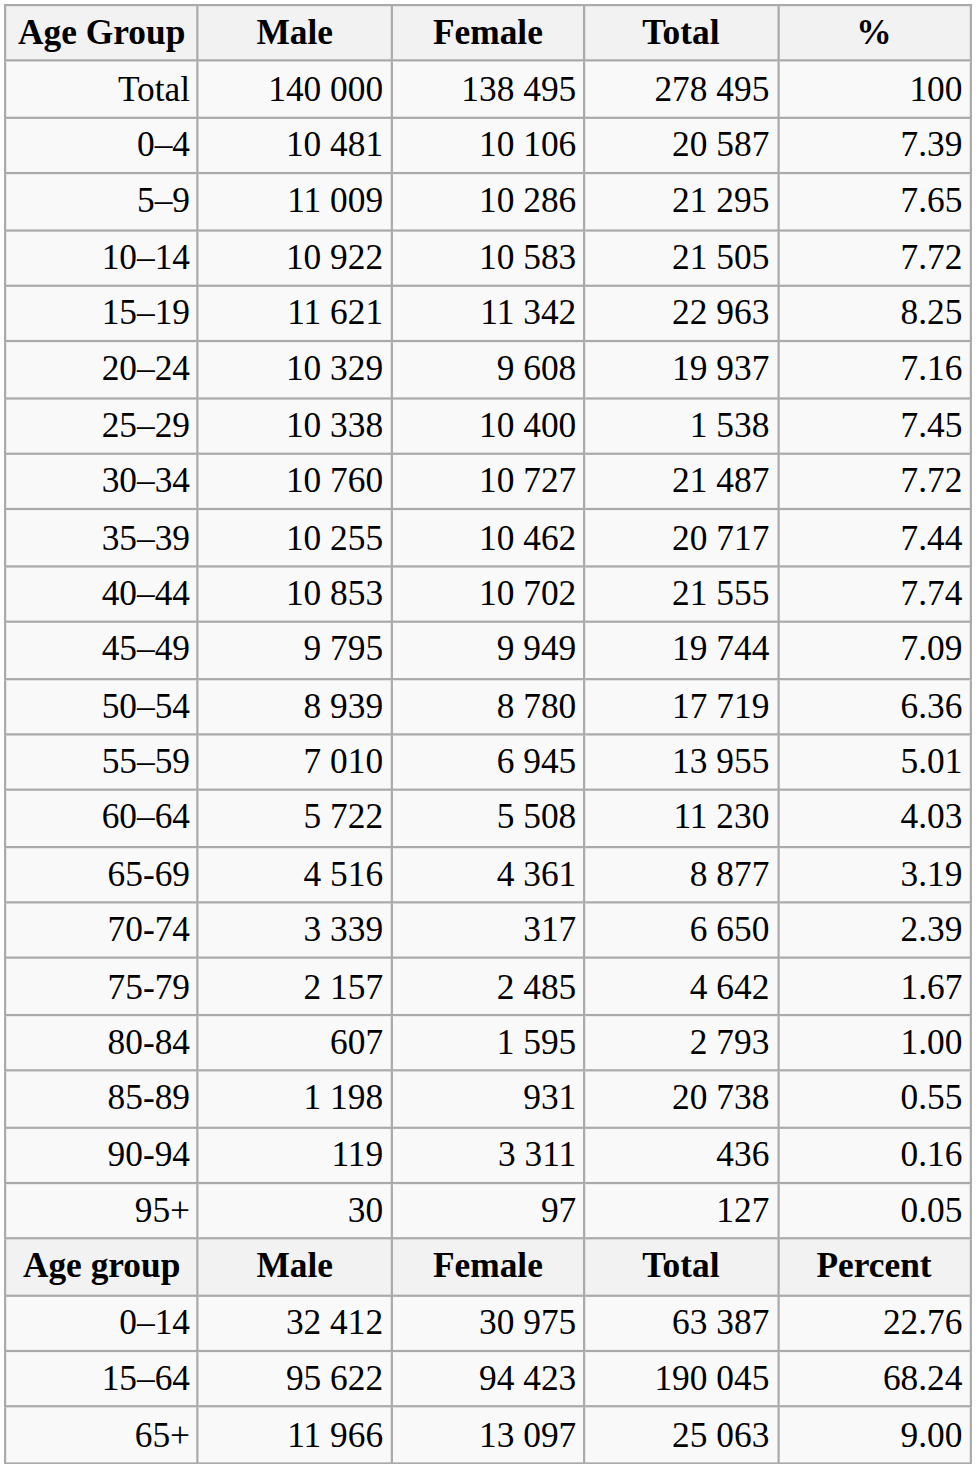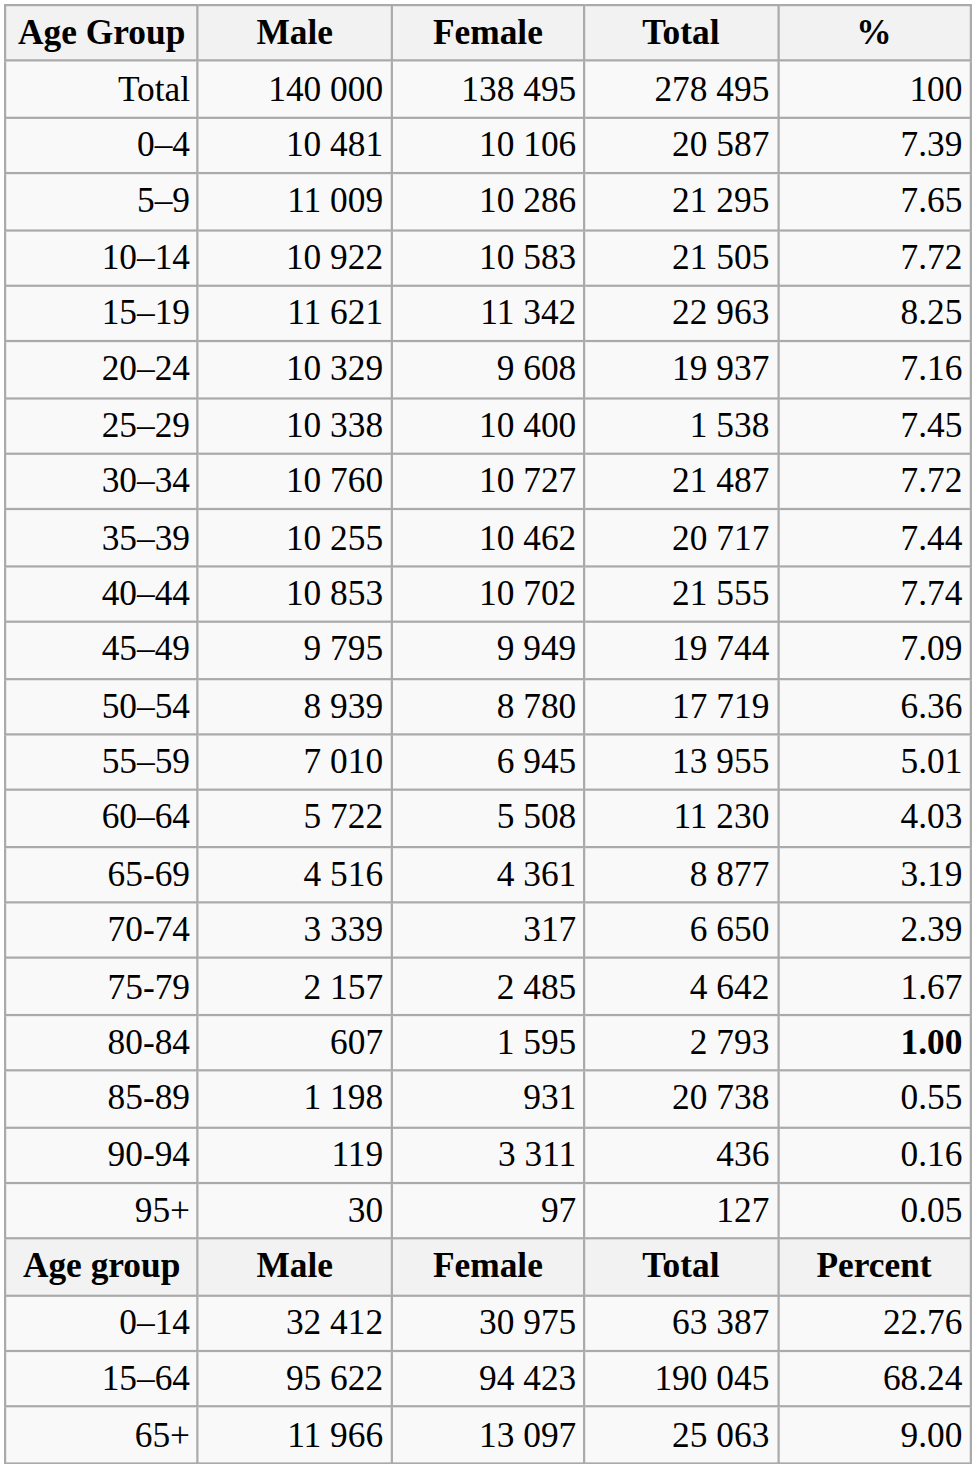(932, 1041) normal -> (932, 1041) bold
